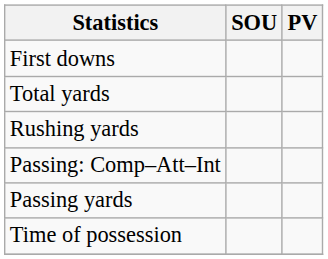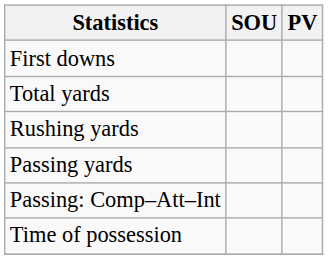rows swapped: (71, 200) <-> (115, 164)
